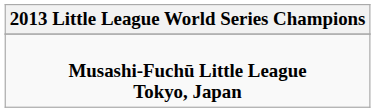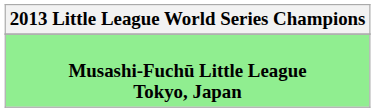(188, 81) no background -> (188, 81) lightgreen background
